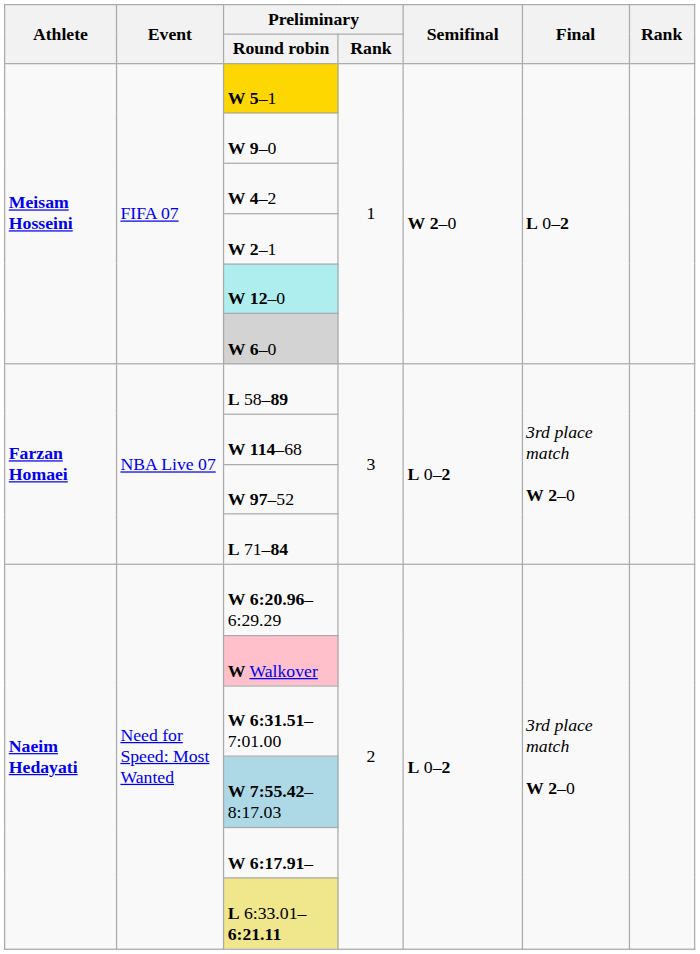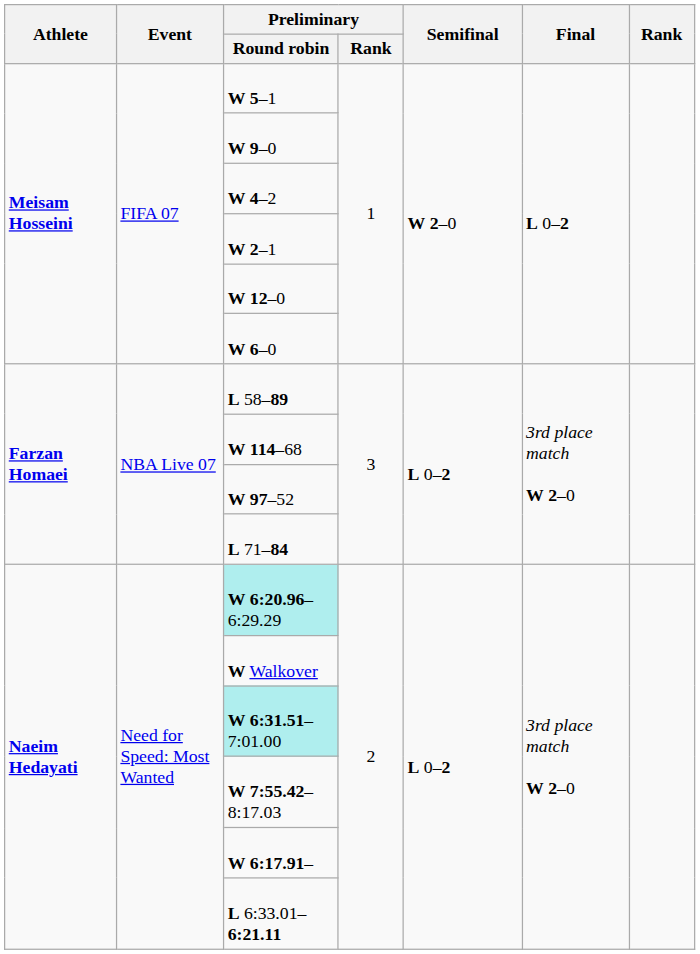(252, 98) gold background -> (252, 98) no background
(256, 299) paleturquoise background -> (256, 299) no background
(252, 349) lightgrey background -> (252, 349) no background
(270, 610) no background -> (270, 610) paleturquoise background
(273, 671) pink background -> (273, 671) no background
(270, 731) no background -> (270, 731) paleturquoise background
(270, 802) lightblue background -> (270, 802) no background
(267, 923) khaki background -> (267, 923) no background
